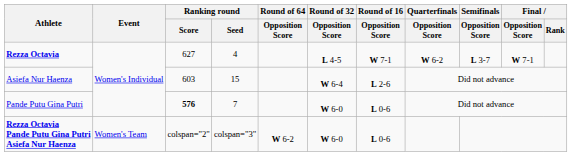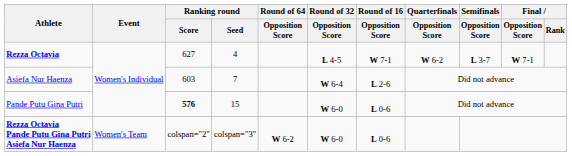(235, 79) 15 -> (235, 79) 7
(235, 104) 7 -> (235, 104) 15
